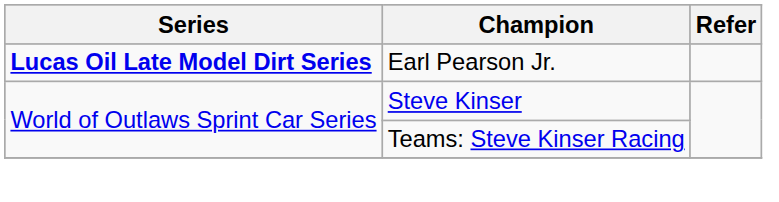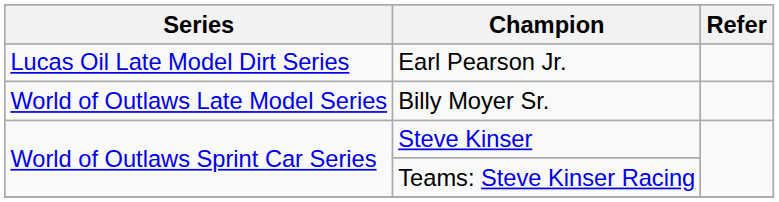(191, 62) bold -> (180, 62) normal
+ row: (474, 101)
